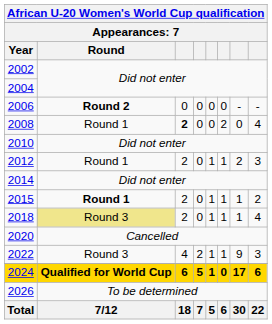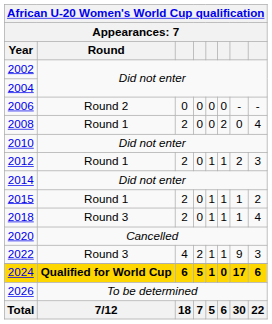(106, 106) bold -> (106, 106) normal
(184, 124) bold -> (184, 124) normal
(106, 198) bold -> (106, 198) normal
(106, 217) khaki background -> (106, 217) no background
